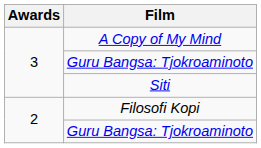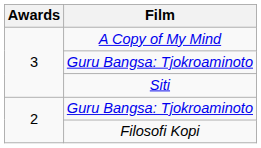(160, 108) Filosofi Kopi -> (160, 108) Guru Bangsa: Tjokroaminoto
(160, 131) Guru Bangsa: Tjokroaminoto -> (160, 131) Filosofi Kopi
